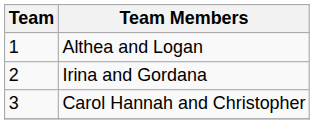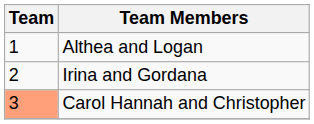(14, 103) no background -> (14, 103) lightsalmon background
